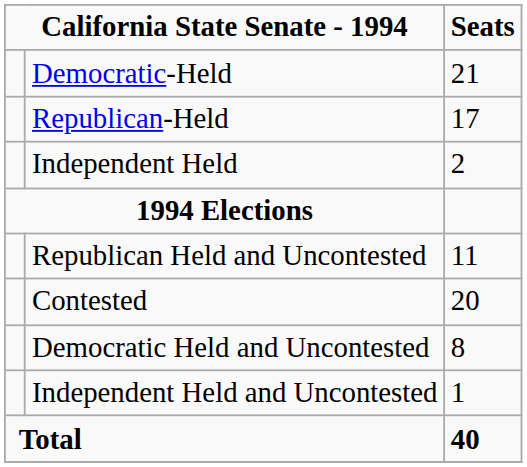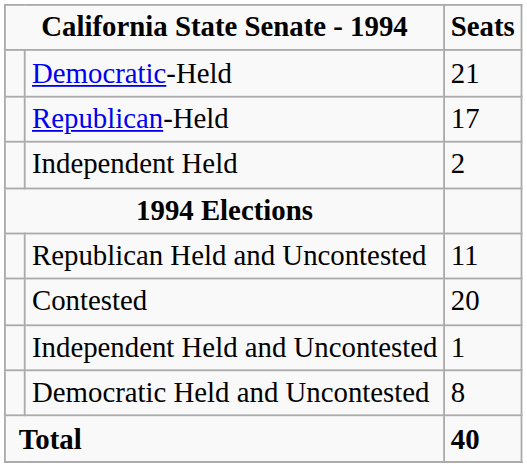rows swapped: (231, 347) <-> (235, 392)
